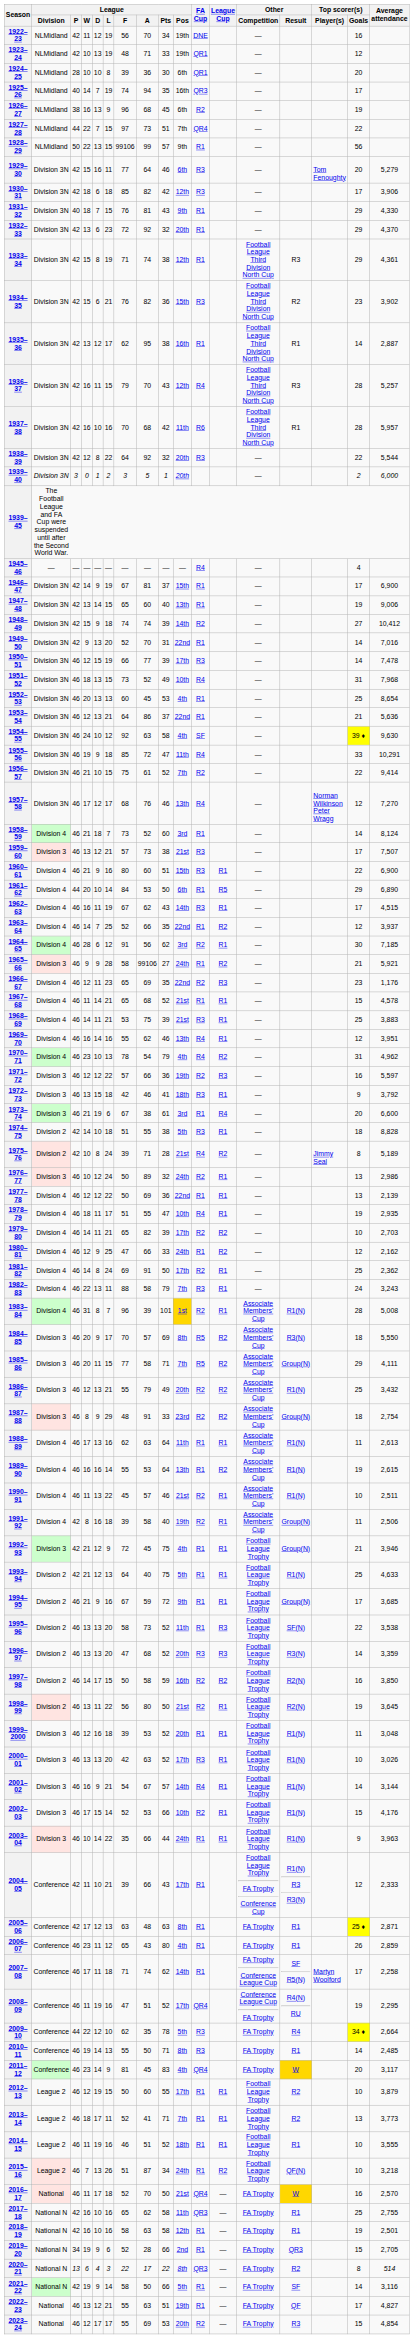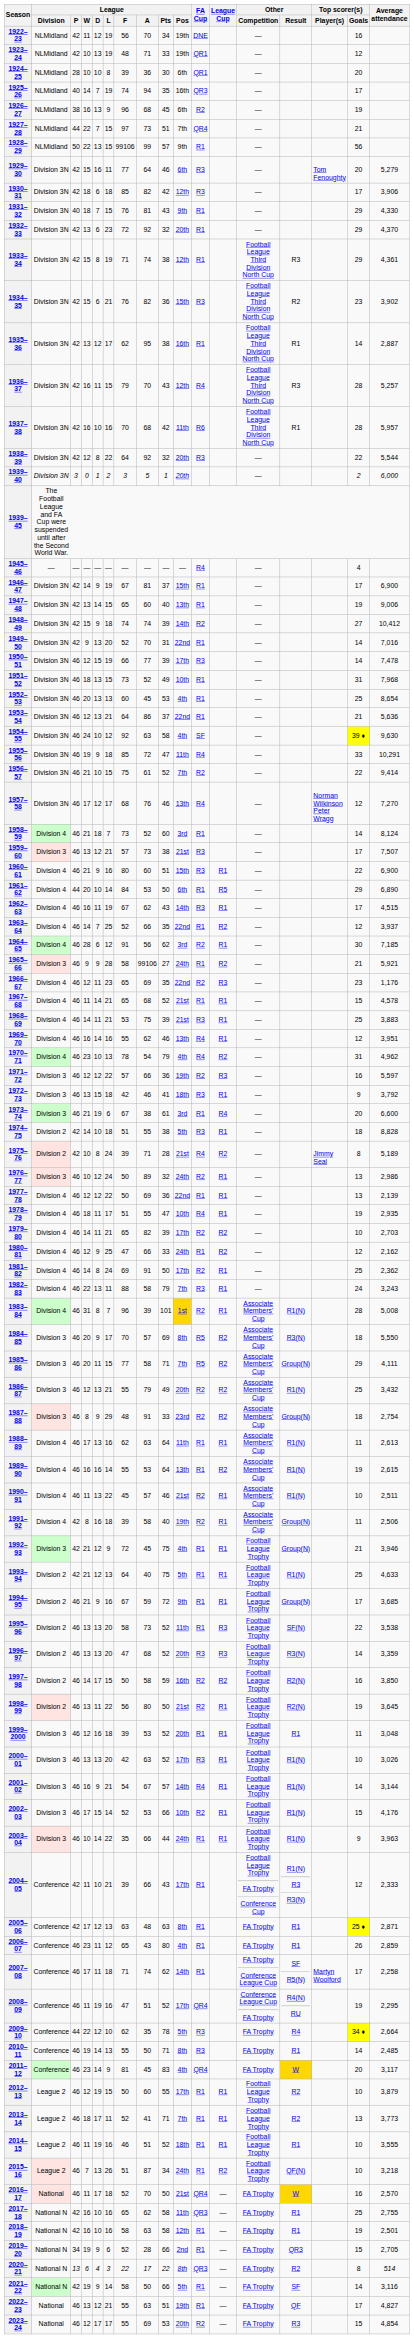(359, 128) 22 -> (359, 128) 21
(200, 679) R4 -> (200, 679) R1
(296, 1733) R1(N) -> (296, 1733) R1
